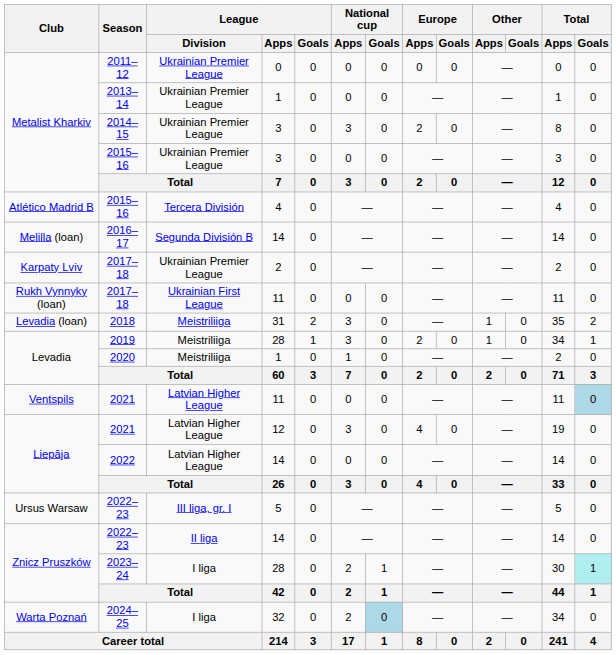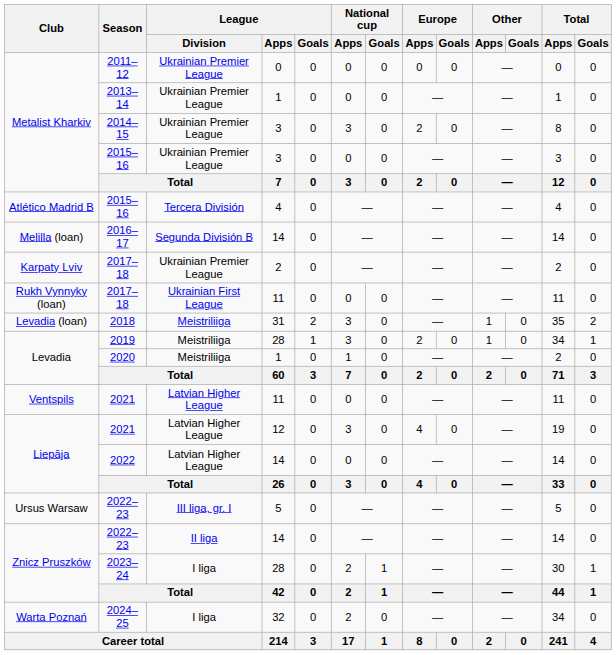(593, 399) lightblue background -> (593, 399) no background
(593, 569) paleturquoise background -> (593, 569) no background
(384, 617) lightblue background -> (384, 617) no background
